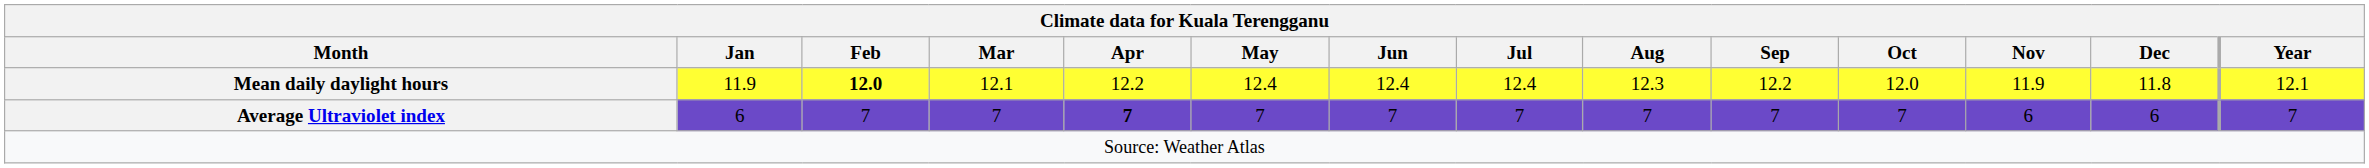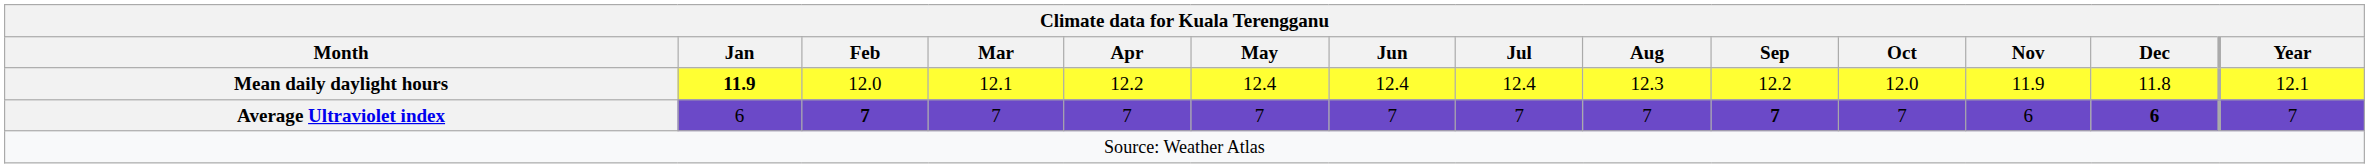(740, 84) normal -> (740, 84) bold
(866, 84) bold -> (865, 84) normal
(866, 115) normal -> (865, 115) bold
(1127, 115) bold -> (1127, 115) normal
(1775, 115) normal -> (1775, 115) bold
(2155, 115) normal -> (2155, 115) bold
